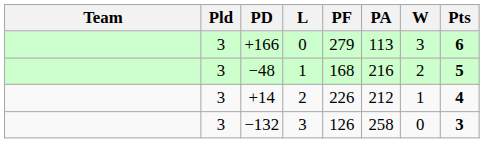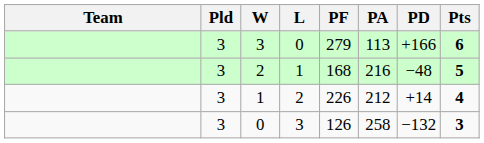columns swapped: (420, 17) <-> (262, 17)
